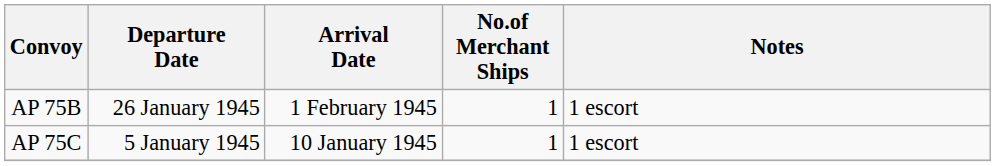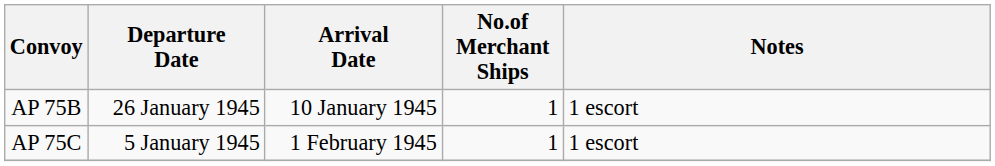(363, 107) 1 February 1945 -> (363, 107) 10 January 1945
(363, 142) 10 January 1945 -> (363, 142) 1 February 1945
